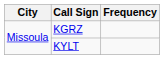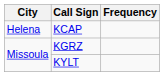+ row: (68, 29)
